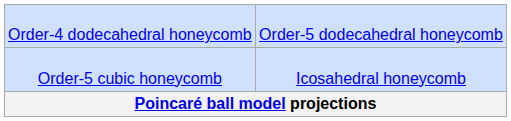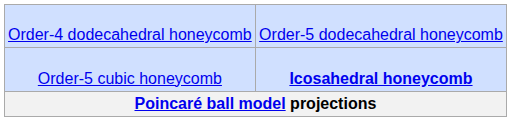(381, 78) normal -> (381, 78) bold
